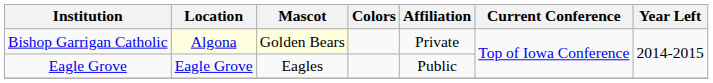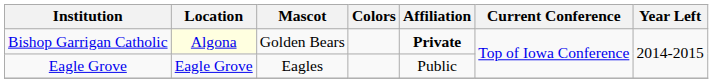(302, 41) lightyellow background -> (302, 41) no background
(437, 41) normal -> (437, 41) bold
